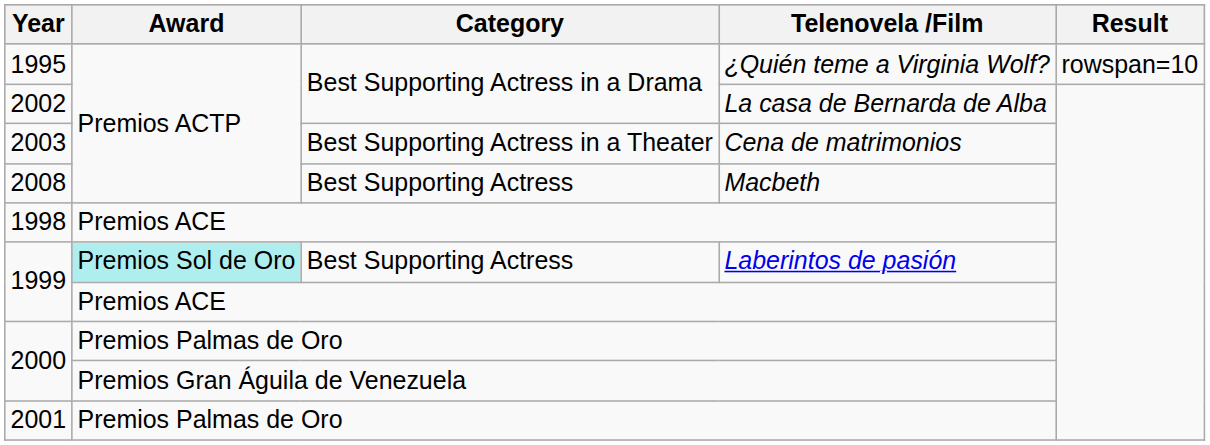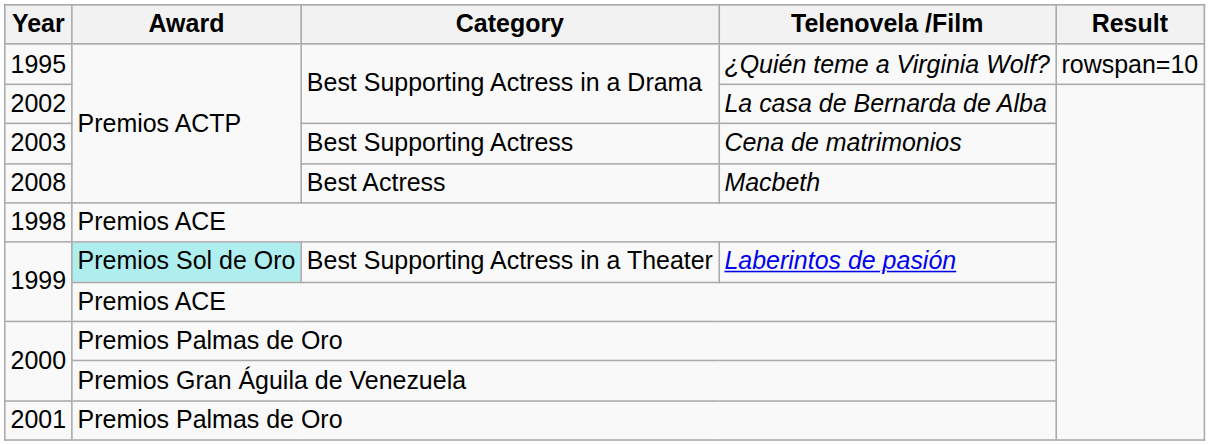(510, 143) Best Supporting Actress in a Theater -> (440, 143) Best Supporting Actress
(440, 182) Best Supporting Actress -> (376, 182) Best Actress
(440, 261) Best Supporting Actress -> (510, 261) Best Supporting Actress in a Theater
